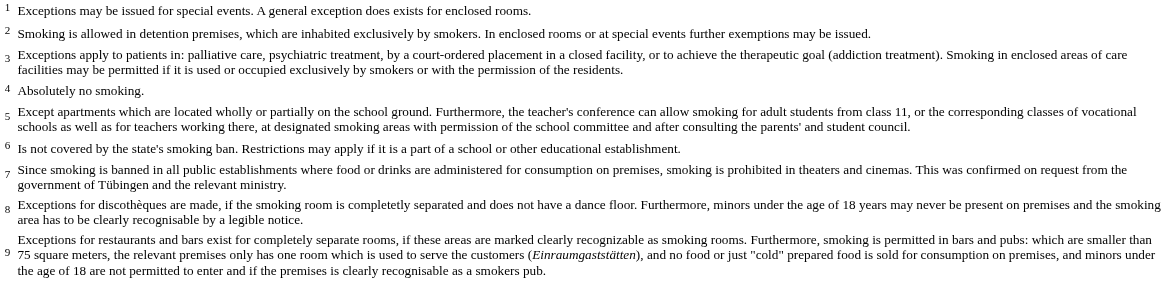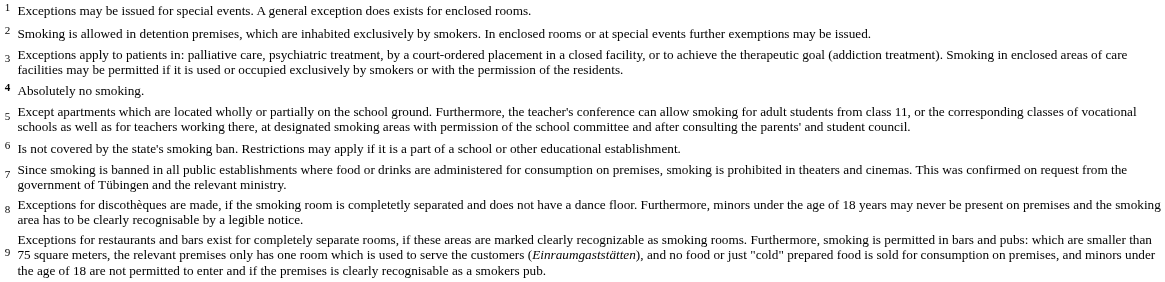(8, 88) normal -> (8, 90) bold
